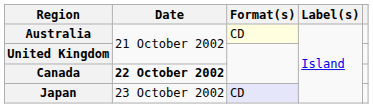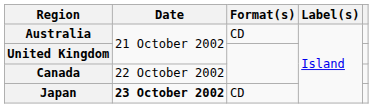(237, 34) lightyellow background -> (237, 34) no background
(170, 73) bold -> (170, 73) normal
(170, 93) normal -> (170, 93) bold
(237, 93) lavender background -> (237, 93) no background
